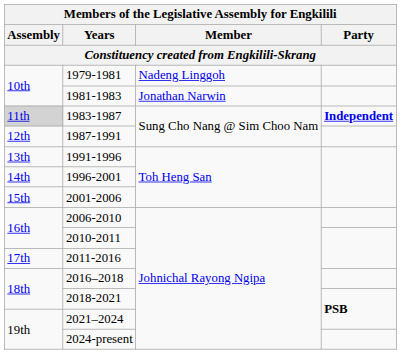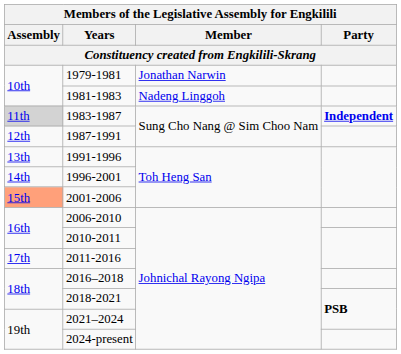(182, 75) Nadeng Linggoh -> (182, 75) Jonathan Narwin
(182, 95) Jonathan Narwin -> (182, 95) Nadeng Linggoh
(19, 197) no background -> (19, 197) lightsalmon background
